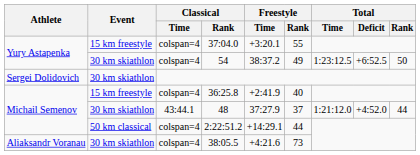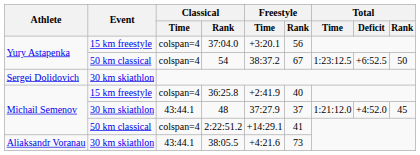(298, 44) 55 -> (298, 44) 56
(122, 61) 30 km skiathlon -> (121, 61) 50 km classical
(298, 61) 49 -> (298, 61) 67
(402, 110) 44 -> (402, 110) 45
(298, 126) 44 -> (298, 126) 41
(179, 143) colspan=4 -> (179, 143) 43:44.1
